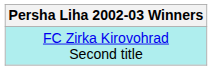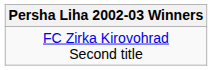(106, 45) paleturquoise background -> (106, 45) no background
